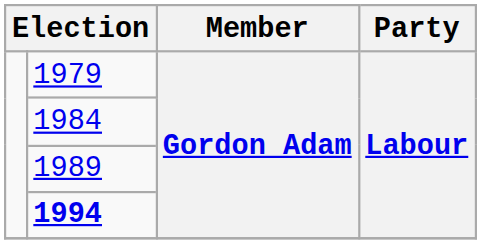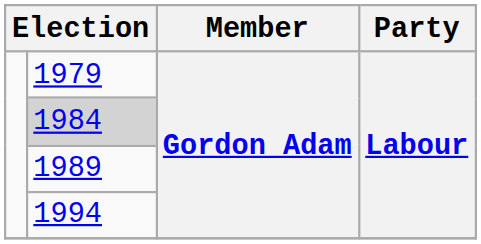(68, 122) no background -> (68, 122) lightgrey background
(68, 215) bold -> (68, 215) normal
